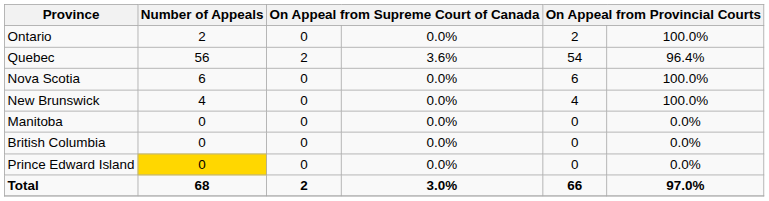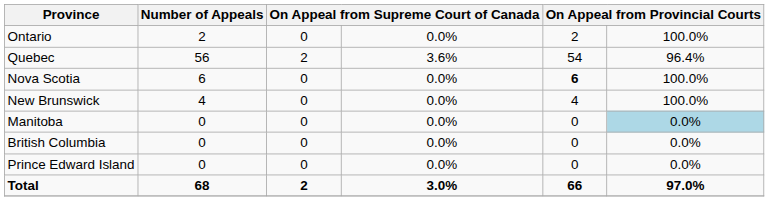(575, 79) normal -> (575, 79) bold
(685, 121) no background -> (685, 121) lightblue background
(202, 164) gold background -> (202, 164) no background
